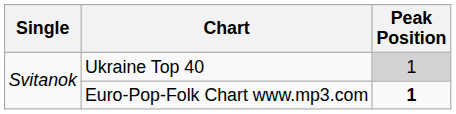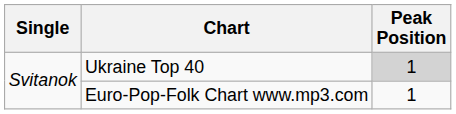(411, 94) bold -> (411, 94) normal
